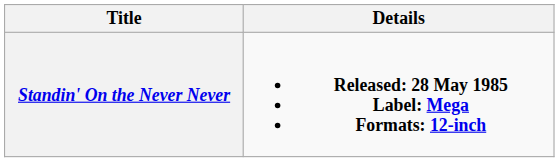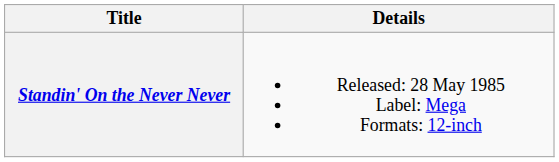(399, 105) bold -> (399, 105) normal
